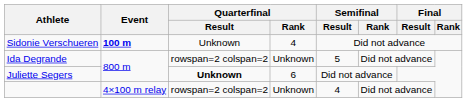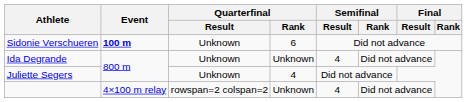(293, 43) 4 -> (293, 43) 6
(219, 59) rowspan=2 colspan=2 -> (219, 59) Unknown
(337, 59) 5 -> (337, 59) 4
(219, 74) bold -> (219, 74) normal
(293, 74) 6 -> (293, 74) 4
